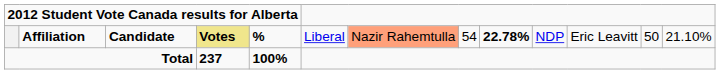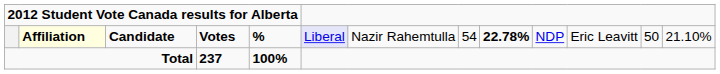(54, 36) no background -> (54, 36) lightyellow background
(217, 36) khaki background -> (217, 36) no background
(324, 36) no background -> (324, 36) lavender background
(403, 36) lightsalmon background -> (403, 36) no background
